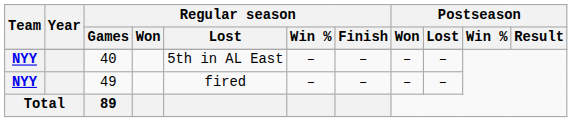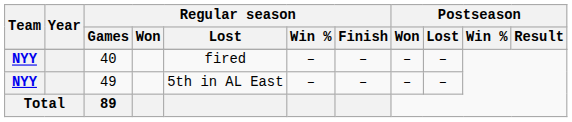(225, 61) 5th in AL East -> (225, 61) fired
(225, 83) fired -> (225, 83) 5th in AL East
